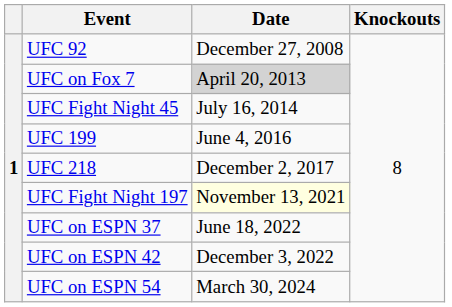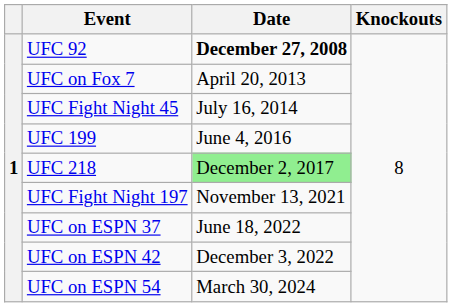(270, 49) normal -> (272, 49) bold
(251, 78) lightgrey background -> (251, 78) no background
(265, 167) no background -> (265, 167) lightgreen background
(271, 197) lightyellow background -> (271, 197) no background
